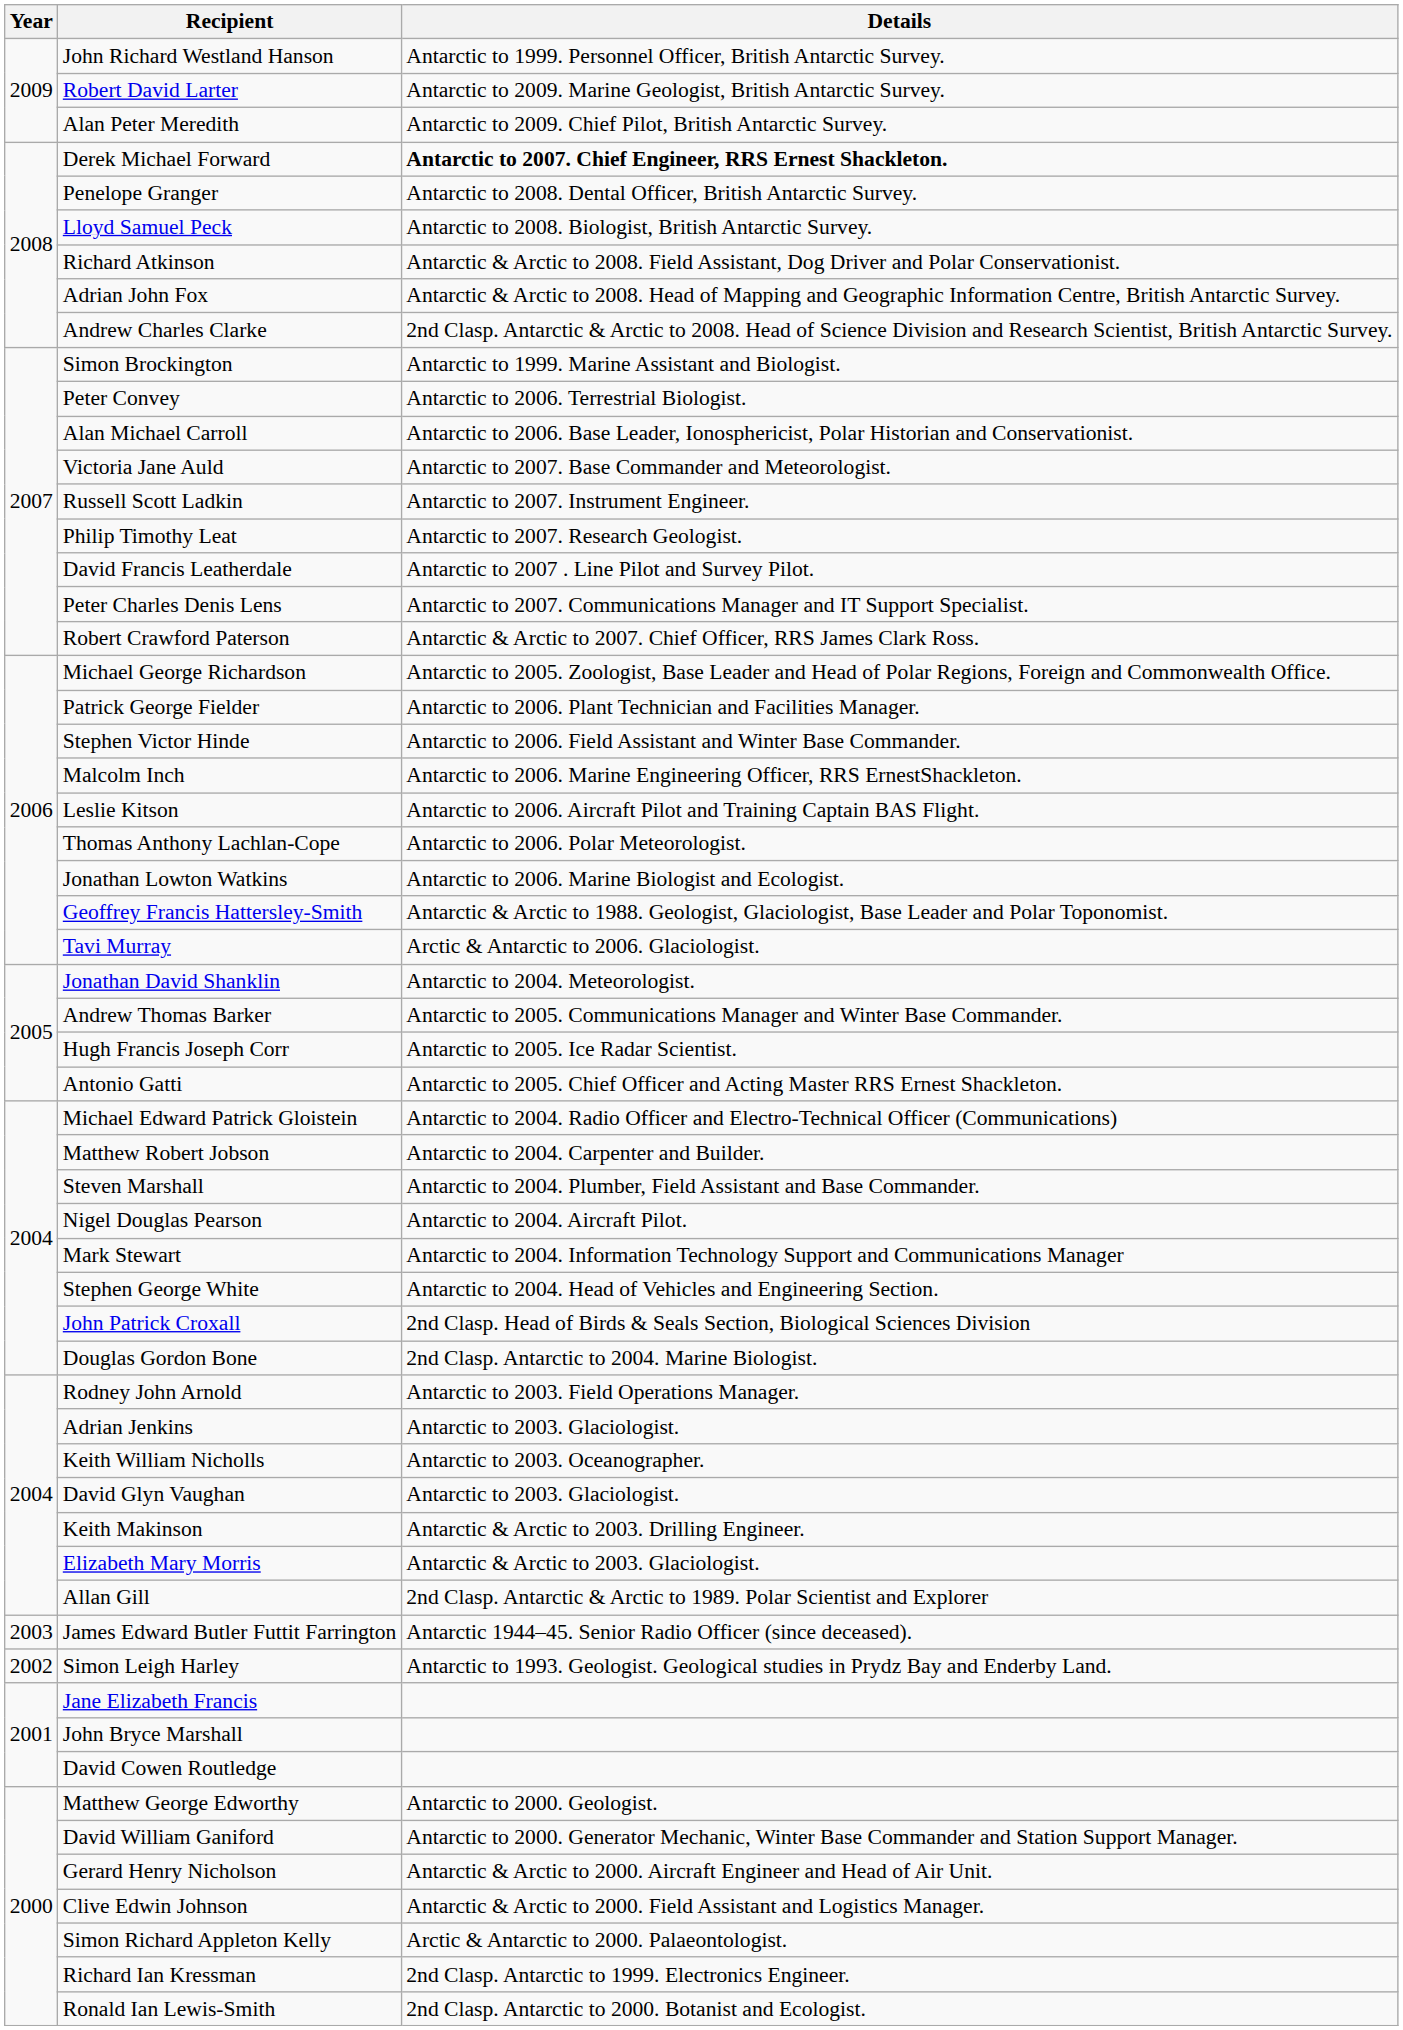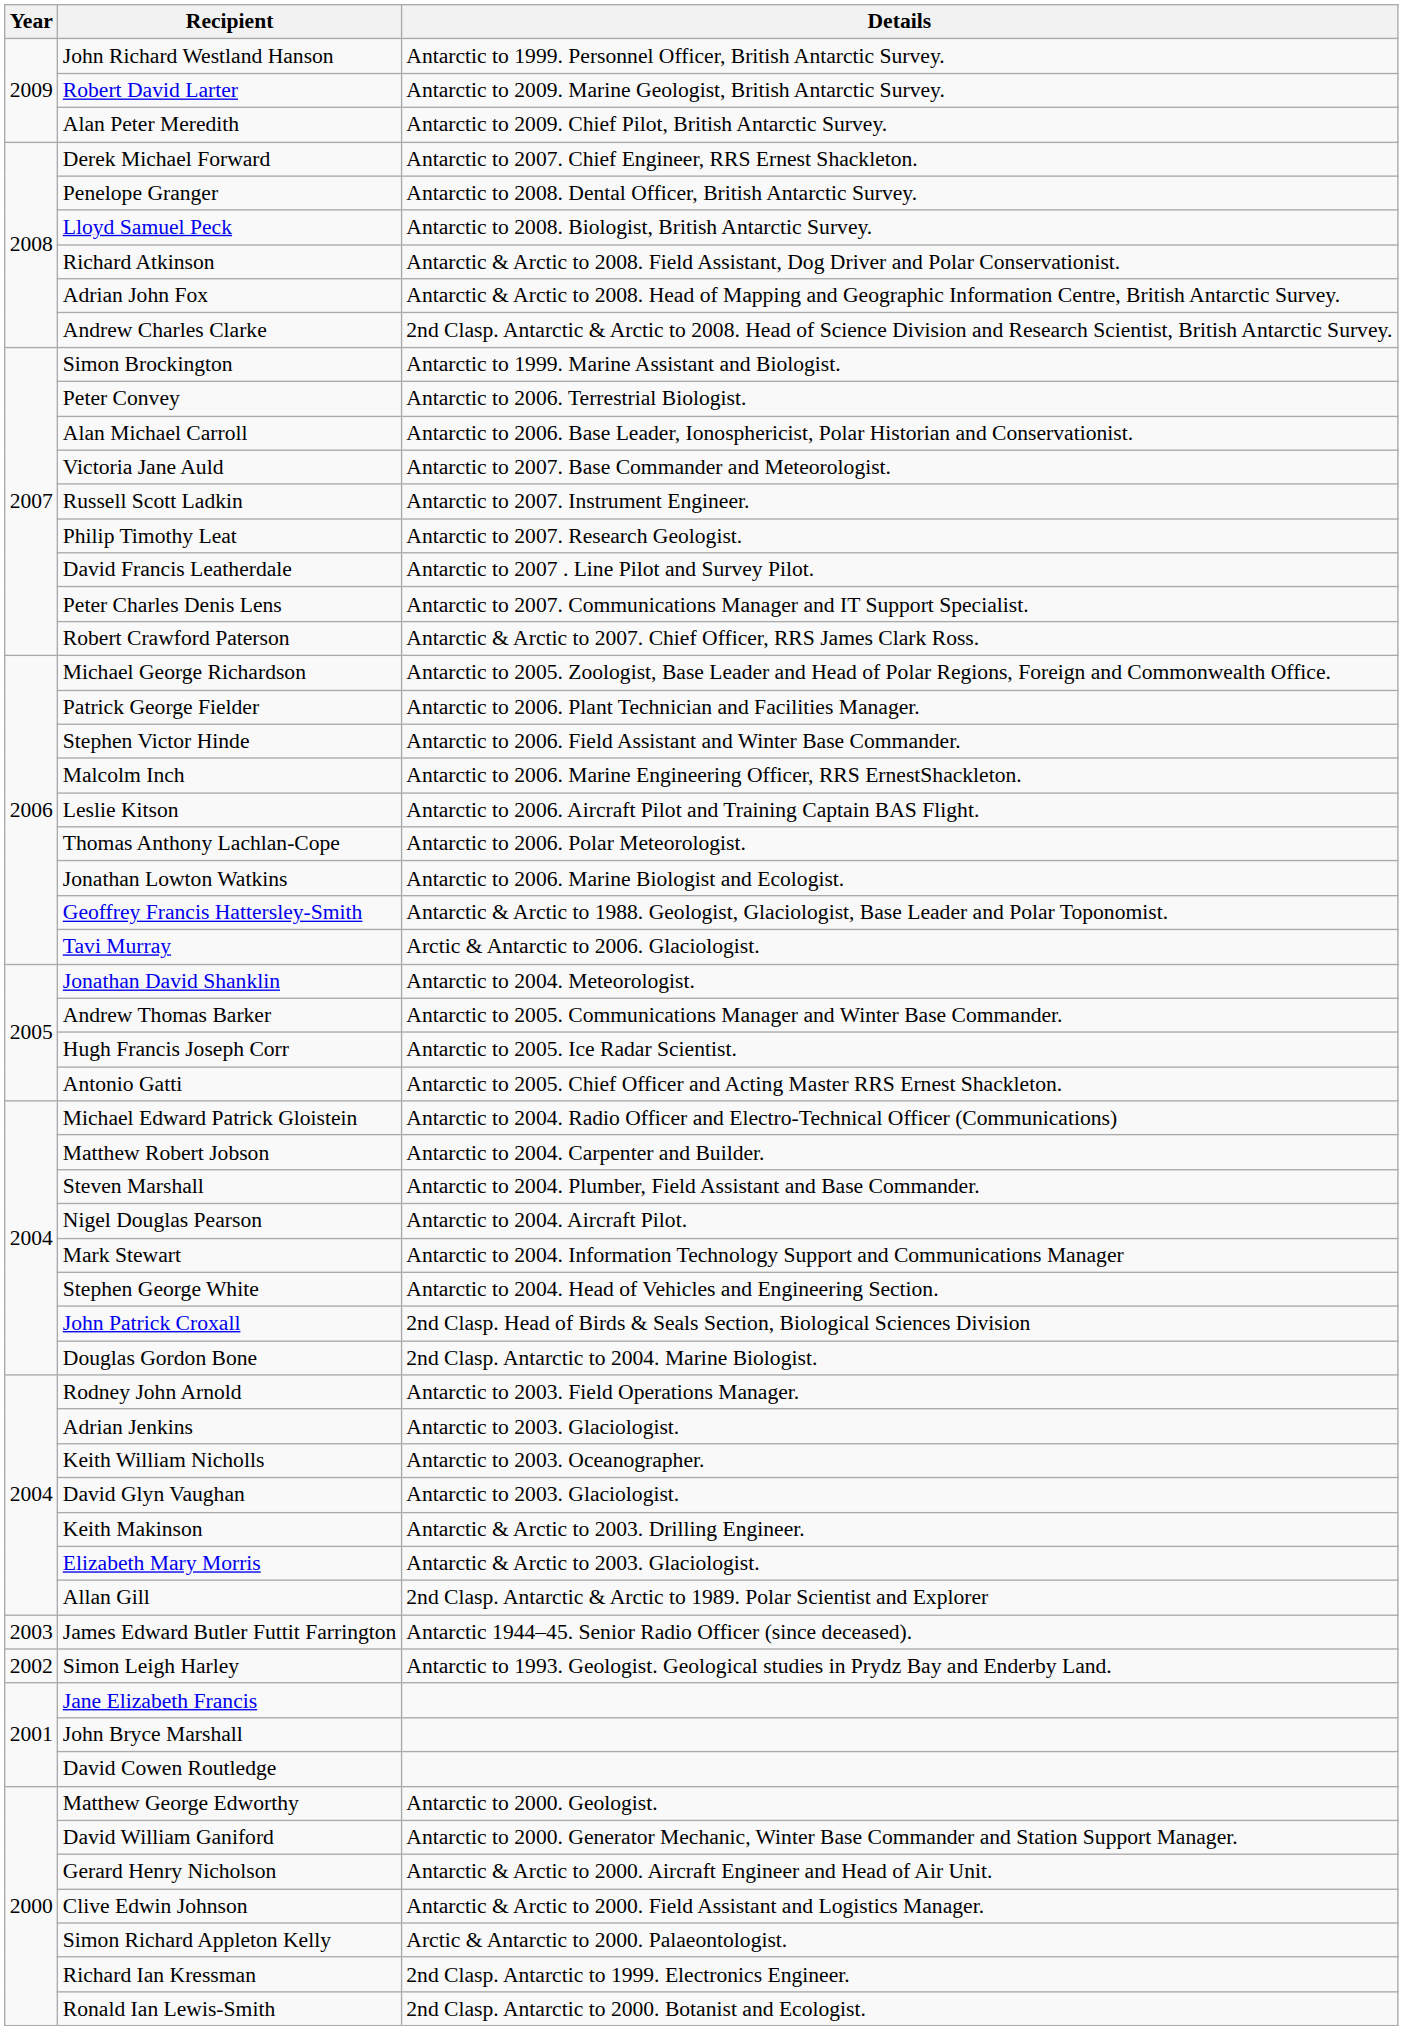(677, 158) bold -> (662, 158) normal
